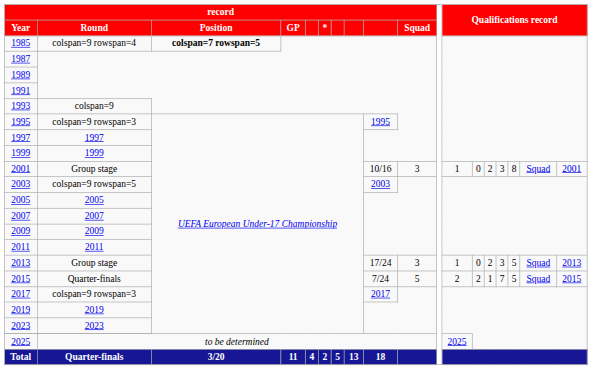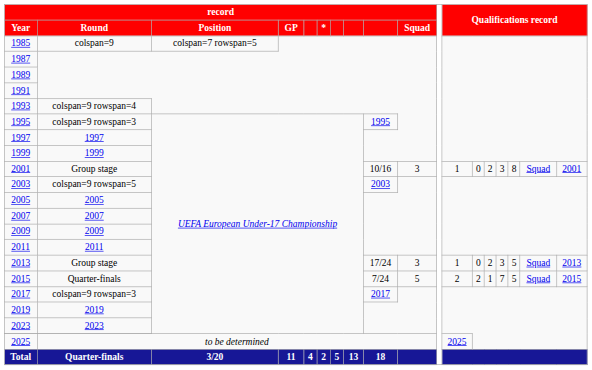(94, 44) colspan=9 rowspan=4 -> (94, 44) colspan=9
(216, 44) bold -> (215, 44) normal
(94, 106) colspan=9 -> (94, 106) colspan=9 rowspan=4
